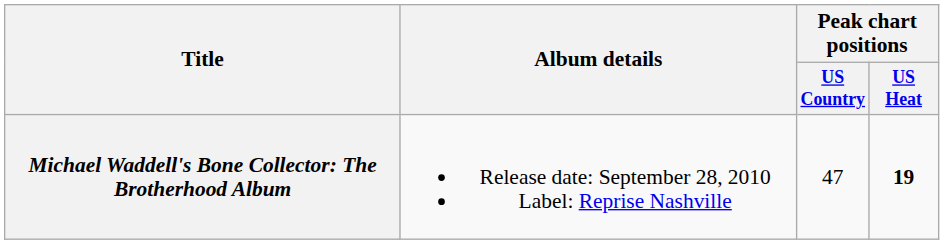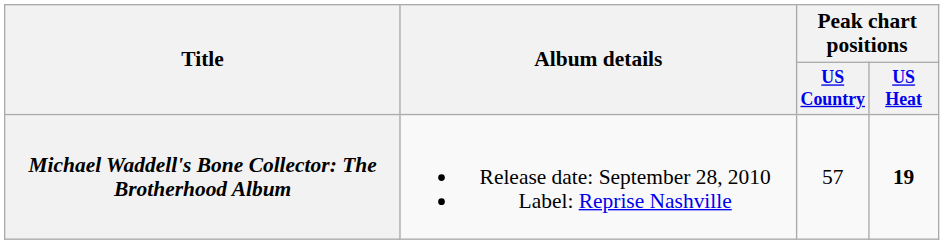(833, 176) 47 -> (833, 176) 57
